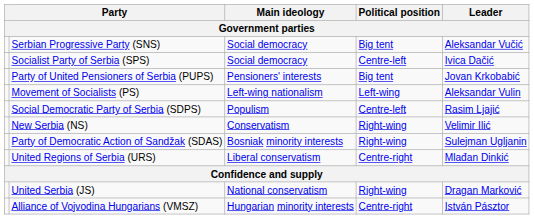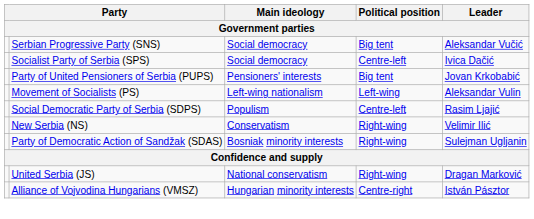- row: (84, 158)
